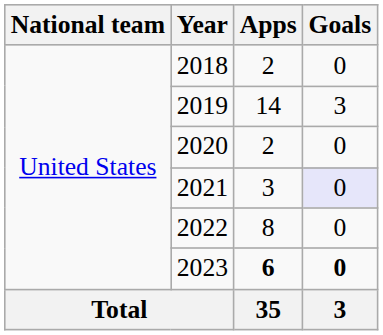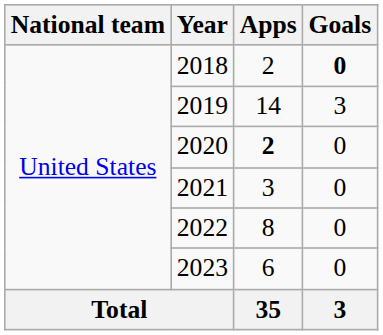(340, 65) normal -> (340, 65) bold
(268, 146) normal -> (268, 146) bold
(340, 187) lavender background -> (340, 187) no background
(268, 268) bold -> (268, 268) normal
(340, 268) bold -> (340, 268) normal
